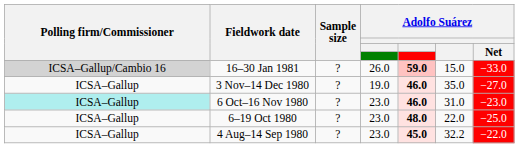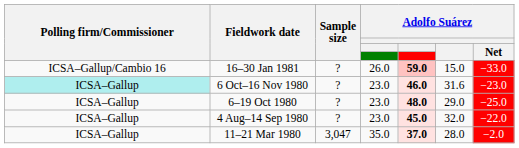(107, 69) lightgrey background -> (107, 69) no background
- row: (262, 85)
(454, 102) 31.0 -> (454, 85) 31.6
(454, 118) 22.0 -> (454, 102) 29.0
(454, 135) 32.2 -> (454, 118) 32.0
+ row: (263, 135)
